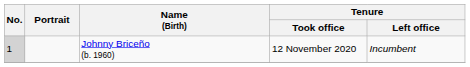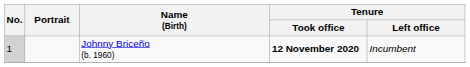(314, 49) normal -> (315, 49) bold
